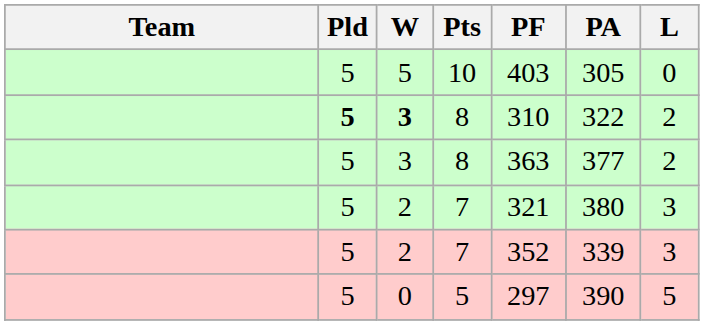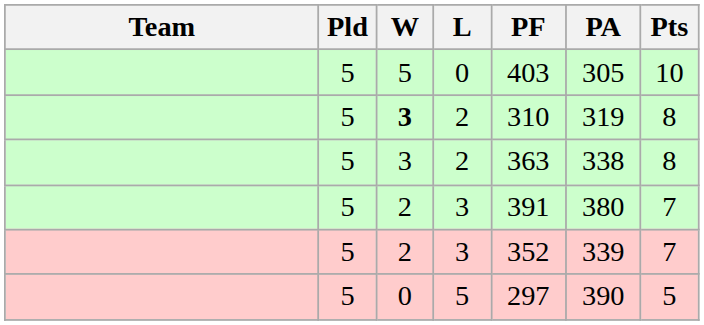columns swapped: (669, 26) <-> (462, 26)
(347, 116) bold -> (347, 116) normal
(603, 116) 322 -> (603, 116) 319
(603, 161) 377 -> (603, 161) 338
(528, 206) 321 -> (528, 206) 391
